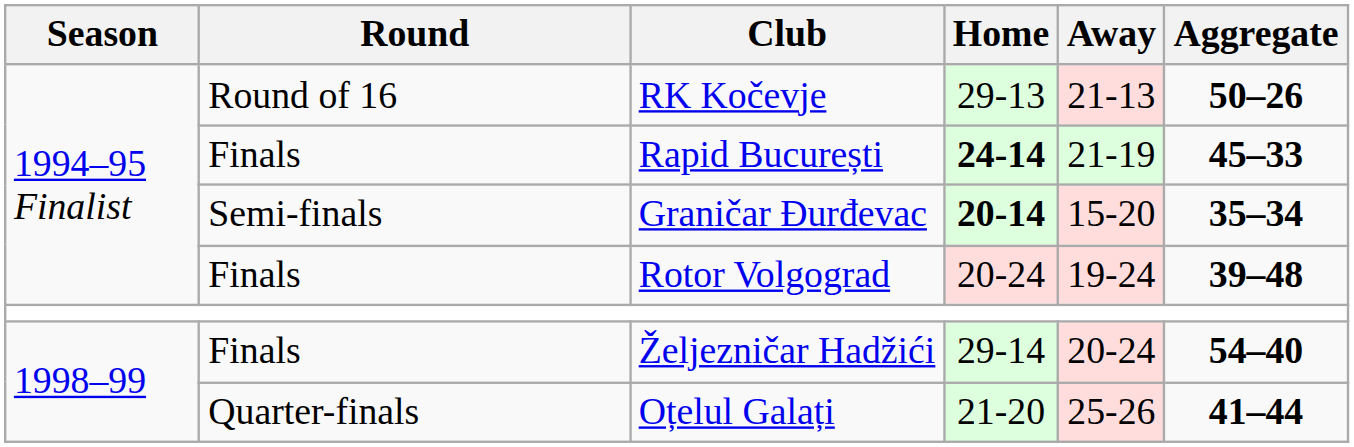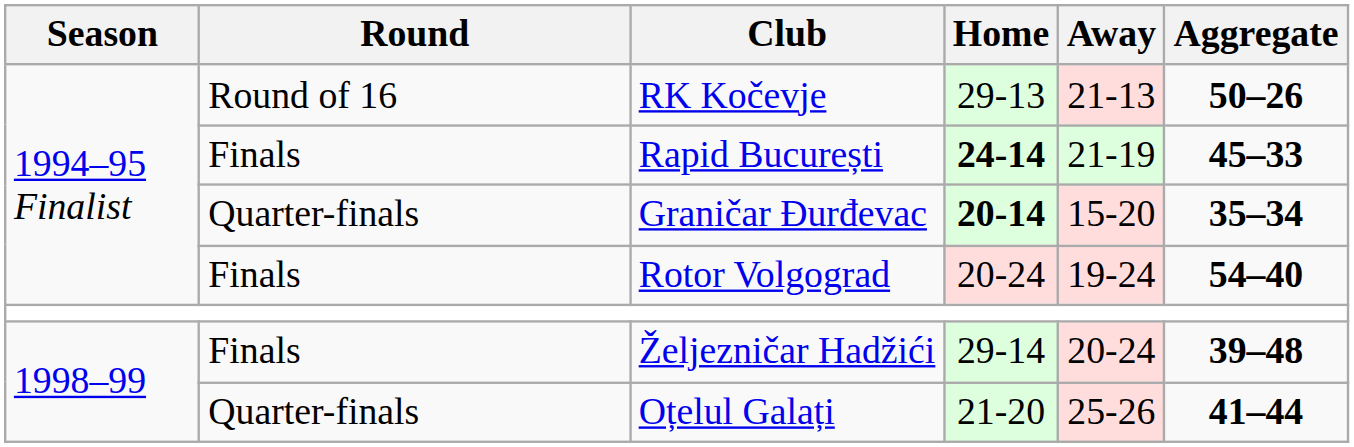(295, 214) Semi-finals -> (314, 214) Quarter-finals
(1256, 273) 39–48 -> (1256, 273) 54–40
(1256, 351) 54–40 -> (1256, 351) 39–48
